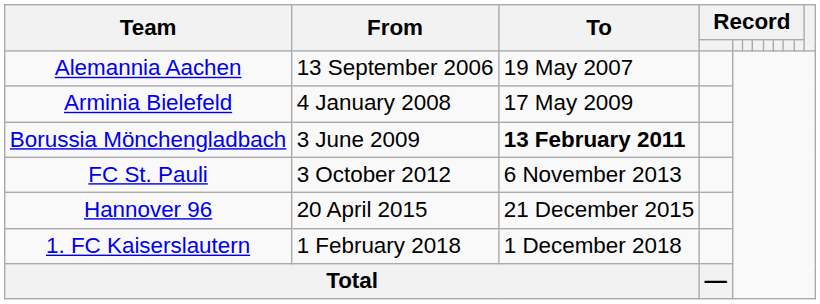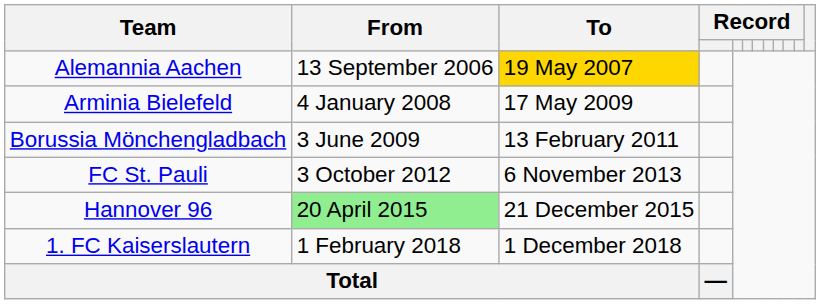(568, 68) no background -> (568, 68) gold background
(595, 139) bold -> (591, 139) normal
(362, 210) no background -> (362, 210) lightgreen background
